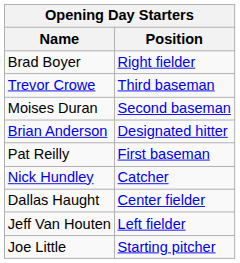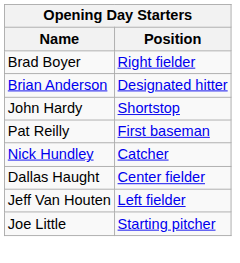- row: (52, 85)
- row: (53, 108)
+ row: (45, 108)
